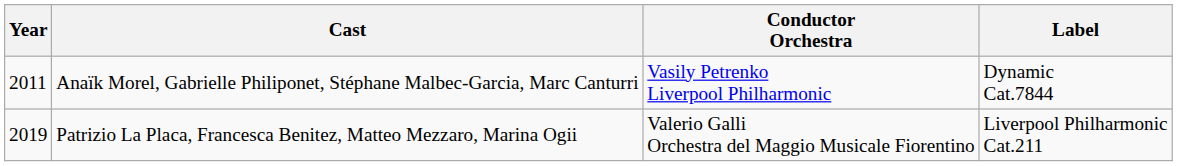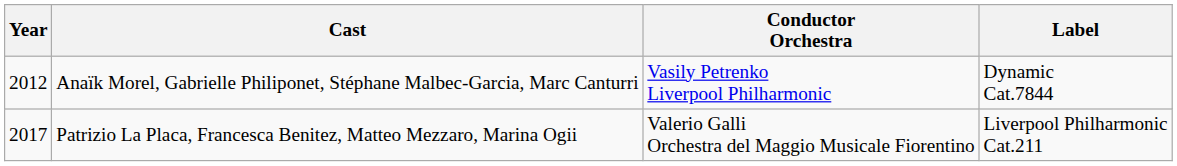(28, 82) 2011 -> (28, 82) 2012
(28, 134) 2019 -> (28, 134) 2017
